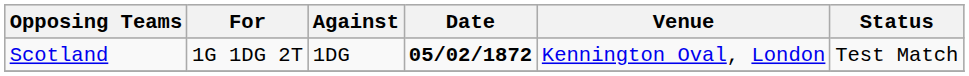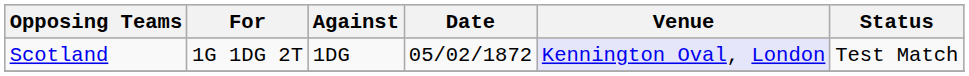(470, 55) bold -> (470, 55) normal
(684, 55) no background -> (684, 55) lavender background
